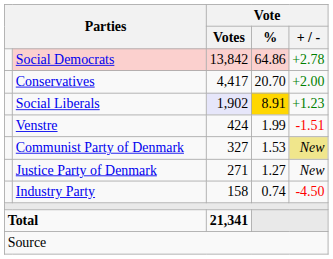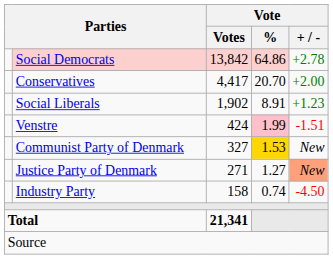(232, 103) lavender background -> (232, 103) no background
(274, 103) gold background -> (274, 103) no background
(274, 125) no background -> (274, 125) pink background
(274, 147) no background -> (274, 147) gold background
(312, 147) khaki background -> (312, 147) no background
(312, 170) no background -> (312, 170) lightsalmon background
